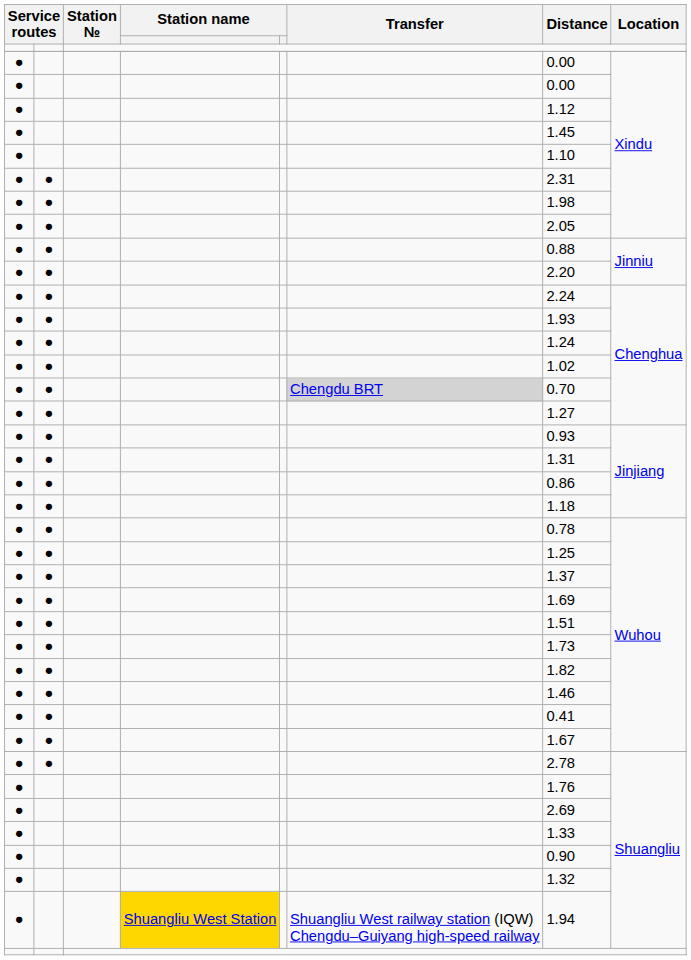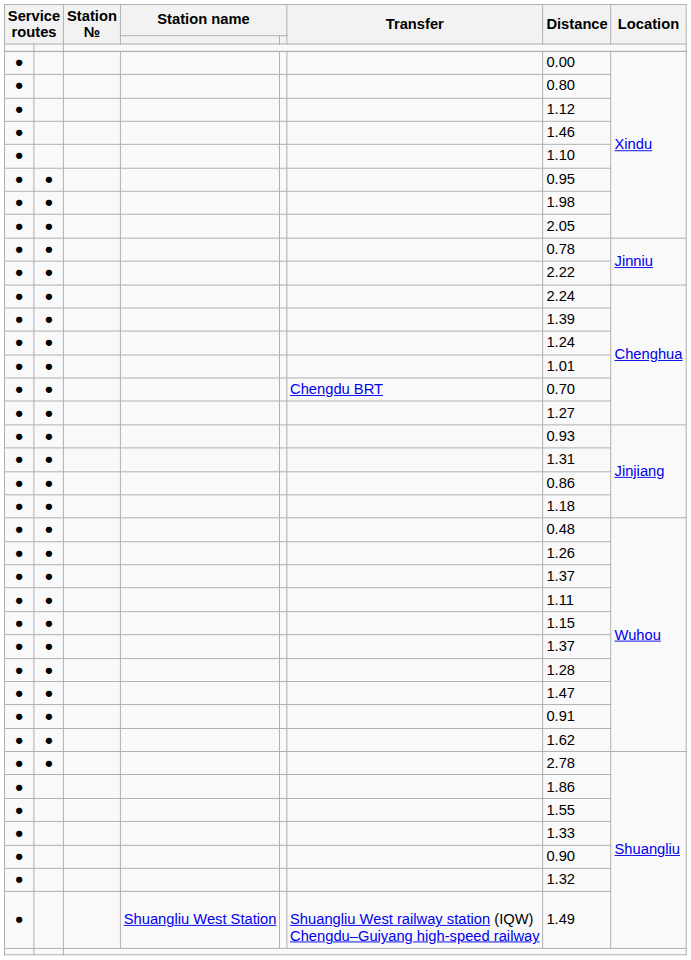(561, 86) 0.00 -> (561, 86) 0.80
(561, 132) 1.45 -> (561, 132) 1.46
(561, 179) 2.31 -> (561, 179) 0.95
(561, 249) 0.88 -> (561, 249) 0.78
(561, 272) 2.20 -> (561, 272) 2.22
(561, 319) 1.93 -> (561, 319) 1.39
(561, 366) 1.02 -> (561, 366) 1.01
(337, 389) lightgrey background -> (337, 389) no background
(561, 529) 0.78 -> (561, 529) 0.48
(561, 553) 1.25 -> (561, 553) 1.26
(561, 599) 1.69 -> (560, 599) 1.11
(561, 623) 1.51 -> (561, 623) 1.15
(561, 646) 1.73 -> (561, 646) 1.37
(561, 669) 1.82 -> (561, 669) 1.28
(561, 693) 1.46 -> (561, 693) 1.47
(561, 716) 0.41 -> (561, 716) 0.91
(561, 739) 1.67 -> (561, 739) 1.62
(561, 786) 1.76 -> (561, 786) 1.86
(561, 809) 2.69 -> (561, 809) 1.55
(200, 919) gold background -> (200, 919) no background
(561, 919) 1.94 -> (561, 919) 1.49
